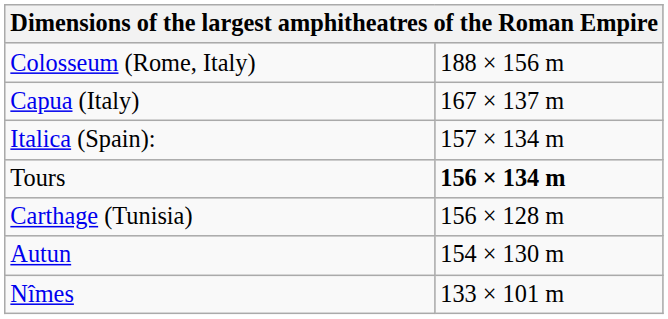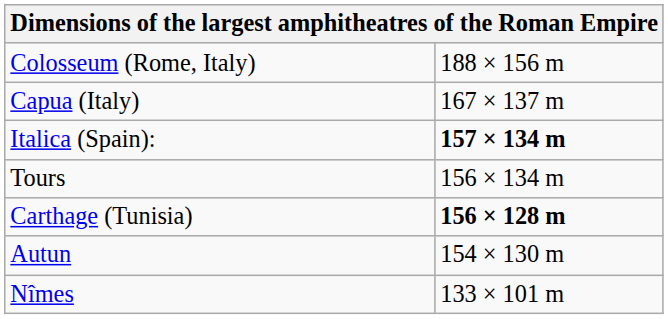(502, 139) normal -> (503, 139) bold
(503, 178) bold -> (502, 178) normal
(502, 216) normal -> (503, 216) bold
